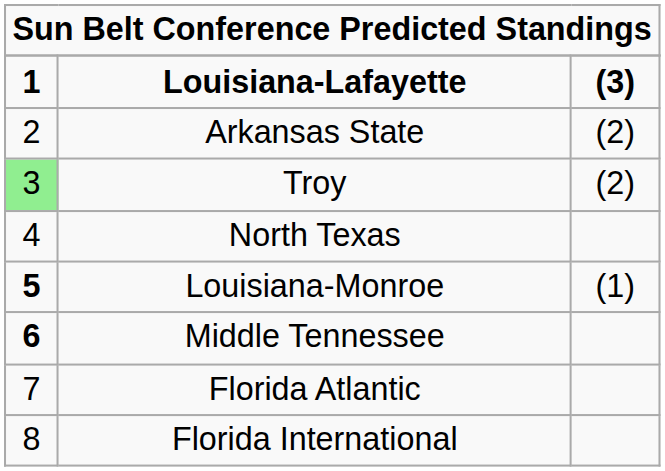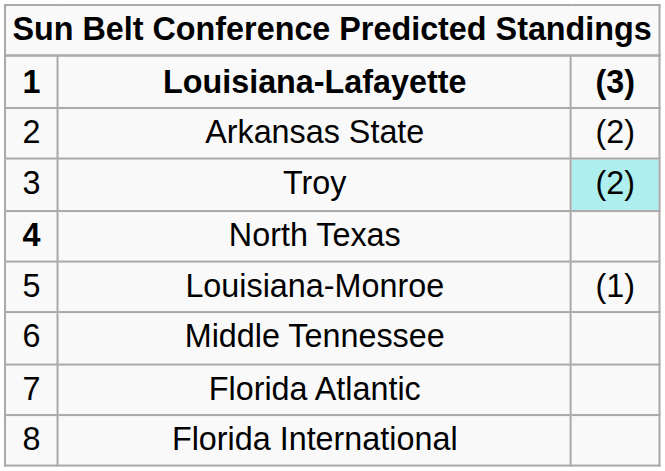(32, 183) lightgreen background -> (32, 183) no background
(615, 183) no background -> (615, 183) paleturquoise background
(32, 235) normal -> (32, 235) bold
(32, 286) bold -> (32, 286) normal
(32, 337) bold -> (32, 337) normal
